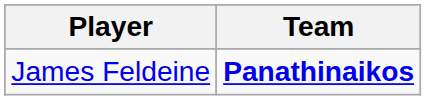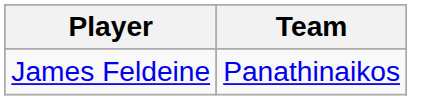(319, 71) bold -> (312, 71) normal
